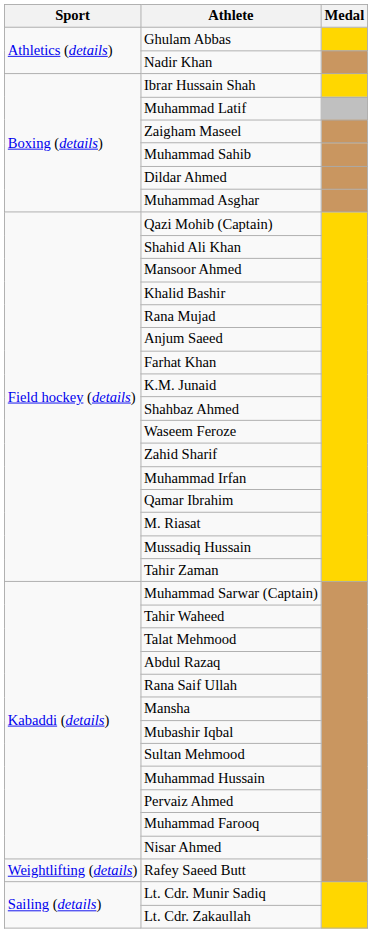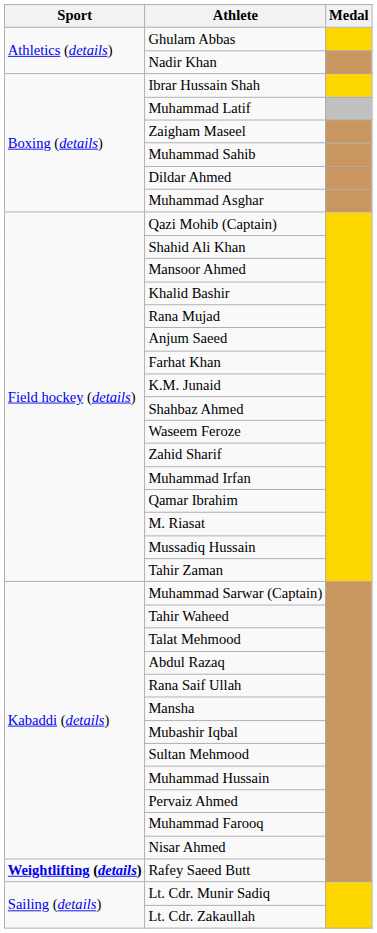(73, 870) normal -> (75, 870) bold
